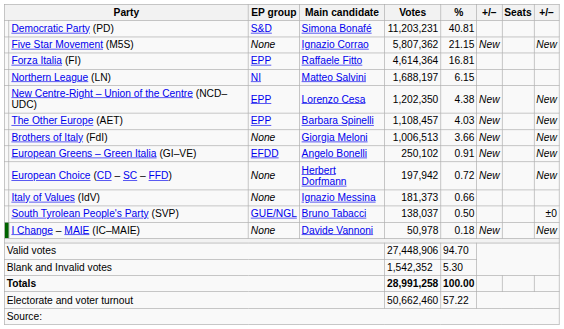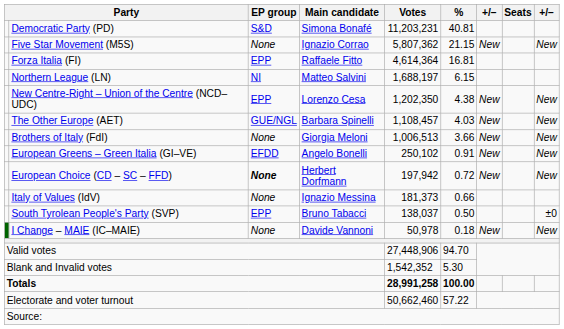(261, 121) EPP -> (274, 121) GUE/NGL
(263, 176) normal -> (264, 176) bold
(274, 214) GUE/NGL -> (261, 214) EPP
